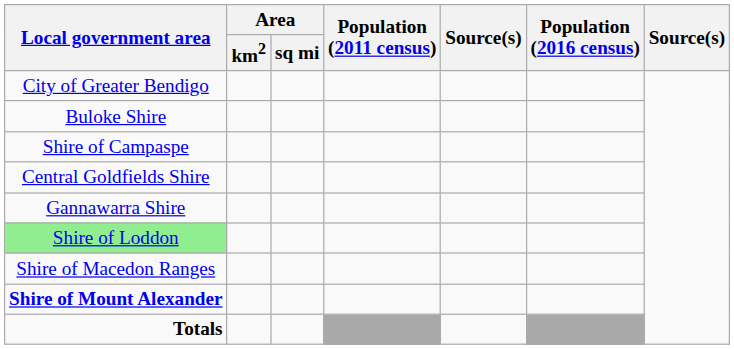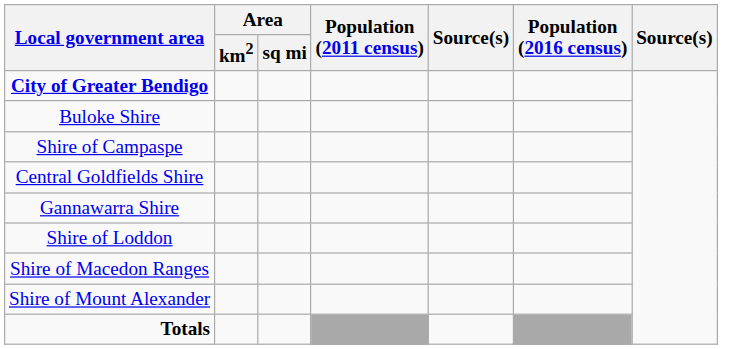(116, 85) normal -> (110, 85) bold
(116, 238) lightgreen background -> (110, 238) no background
(116, 298) bold -> (110, 298) normal
